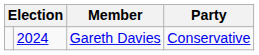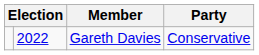(33, 38) 2024 -> (33, 38) 2022
